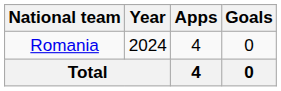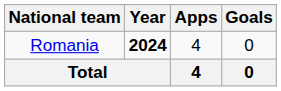(148, 45) normal -> (148, 45) bold
